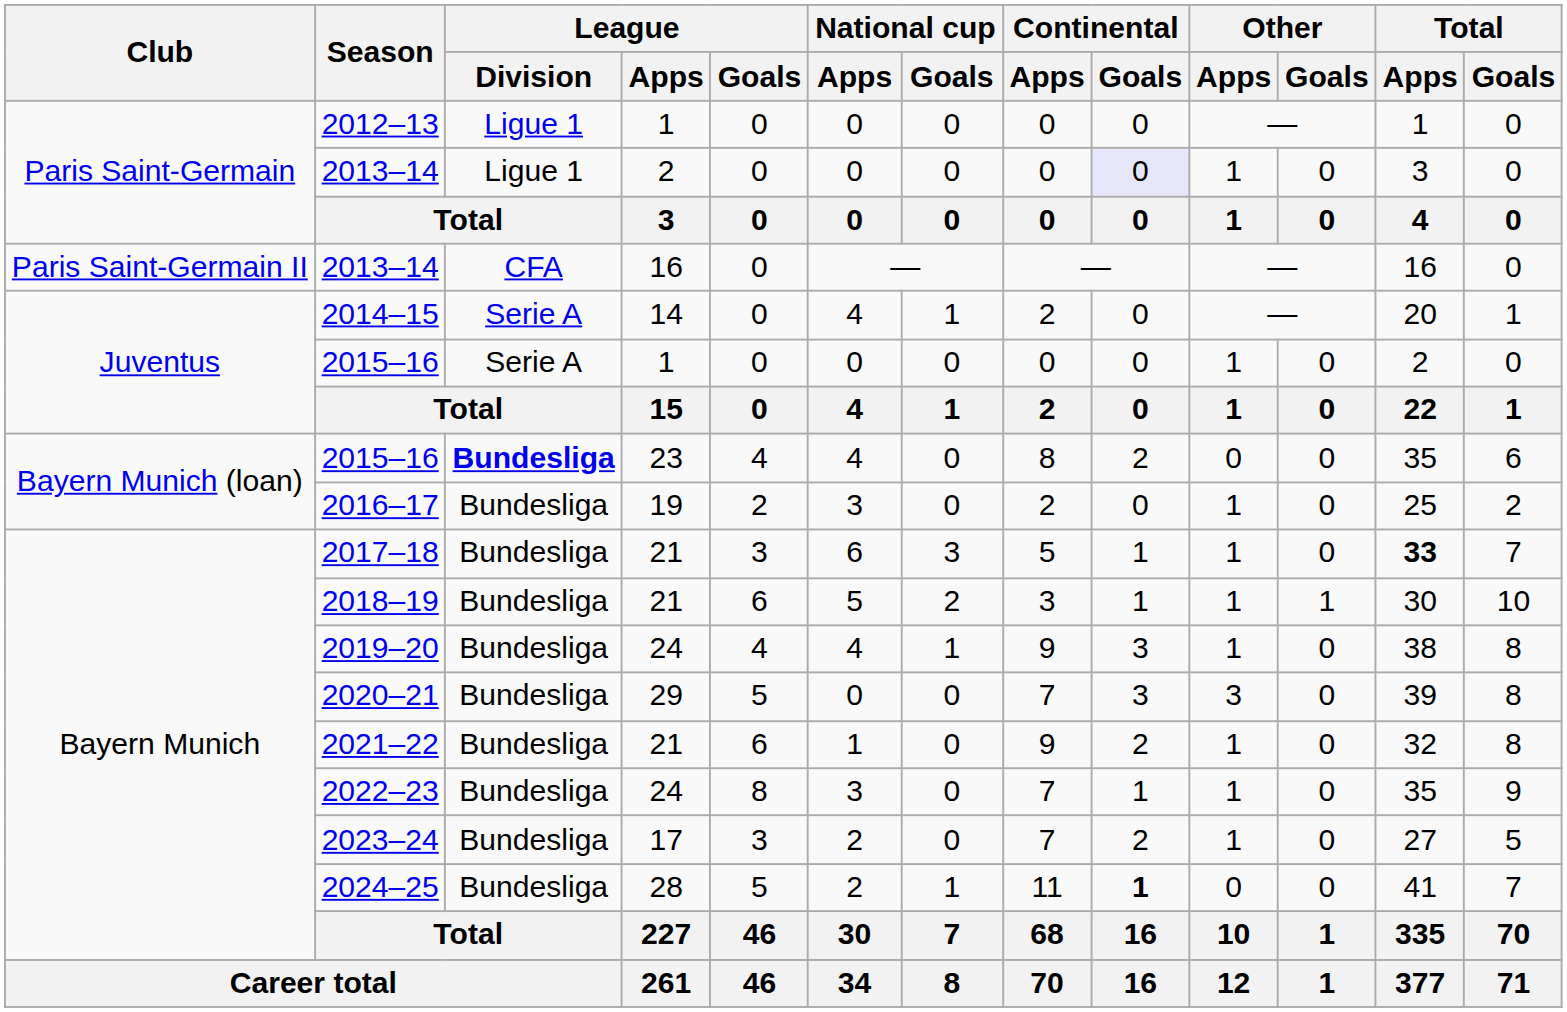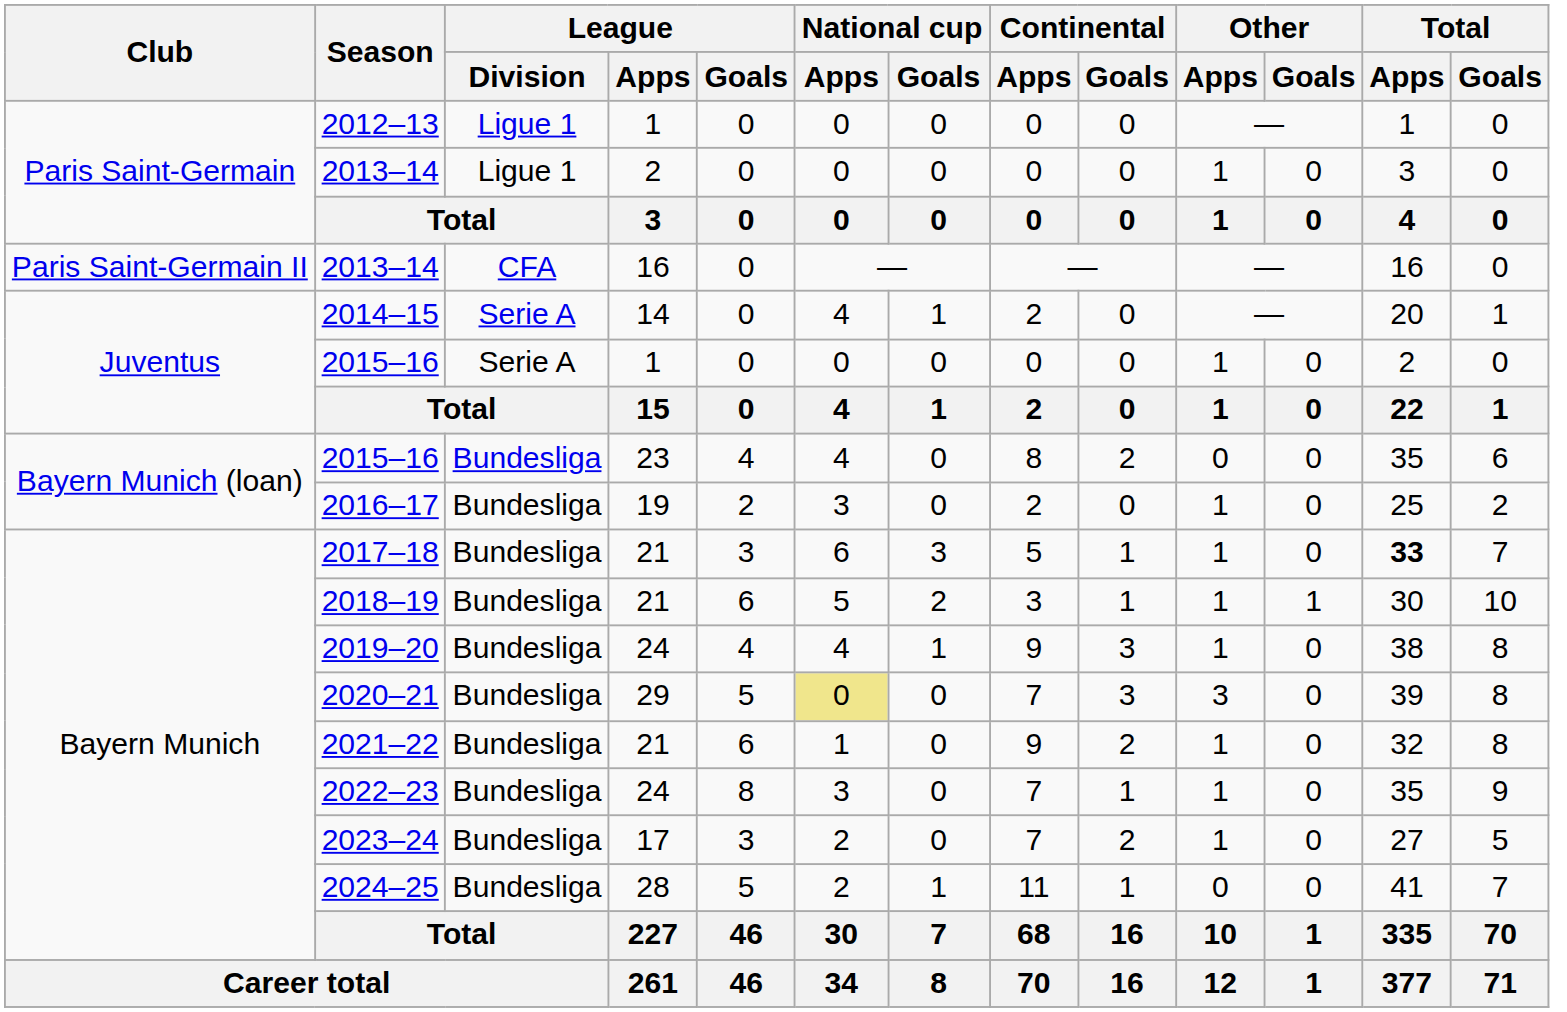(1140, 171) lavender background -> (1127, 171) no background
(534, 457) bold -> (527, 457) normal
(855, 696) no background -> (841, 696) khaki background
(1140, 887) bold -> (1127, 887) normal
